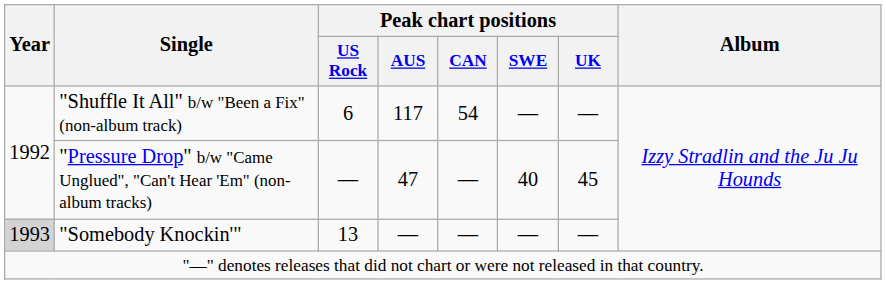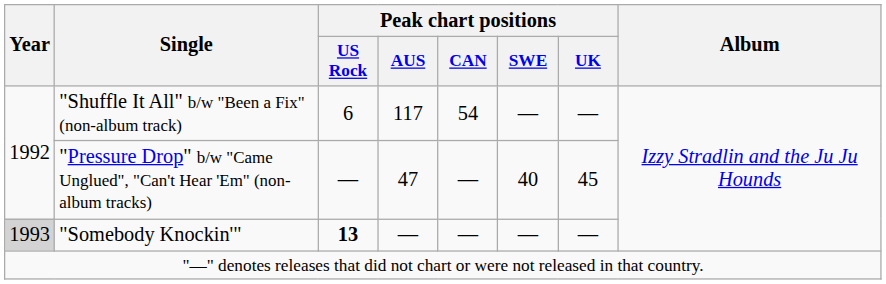(348, 234) normal -> (348, 234) bold
